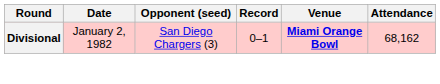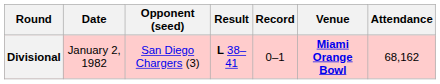+ column: (232, 19)
